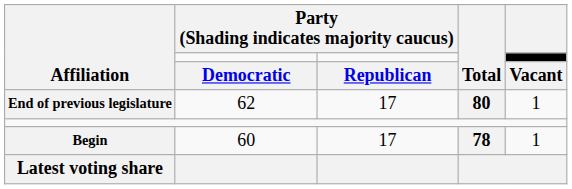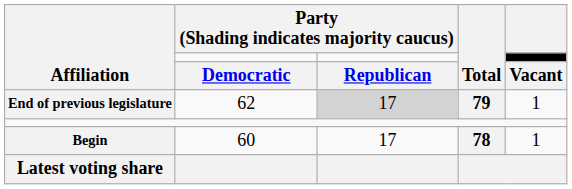(388, 103) no background -> (388, 103) lightgrey background
(482, 103) 80 -> (482, 103) 79
